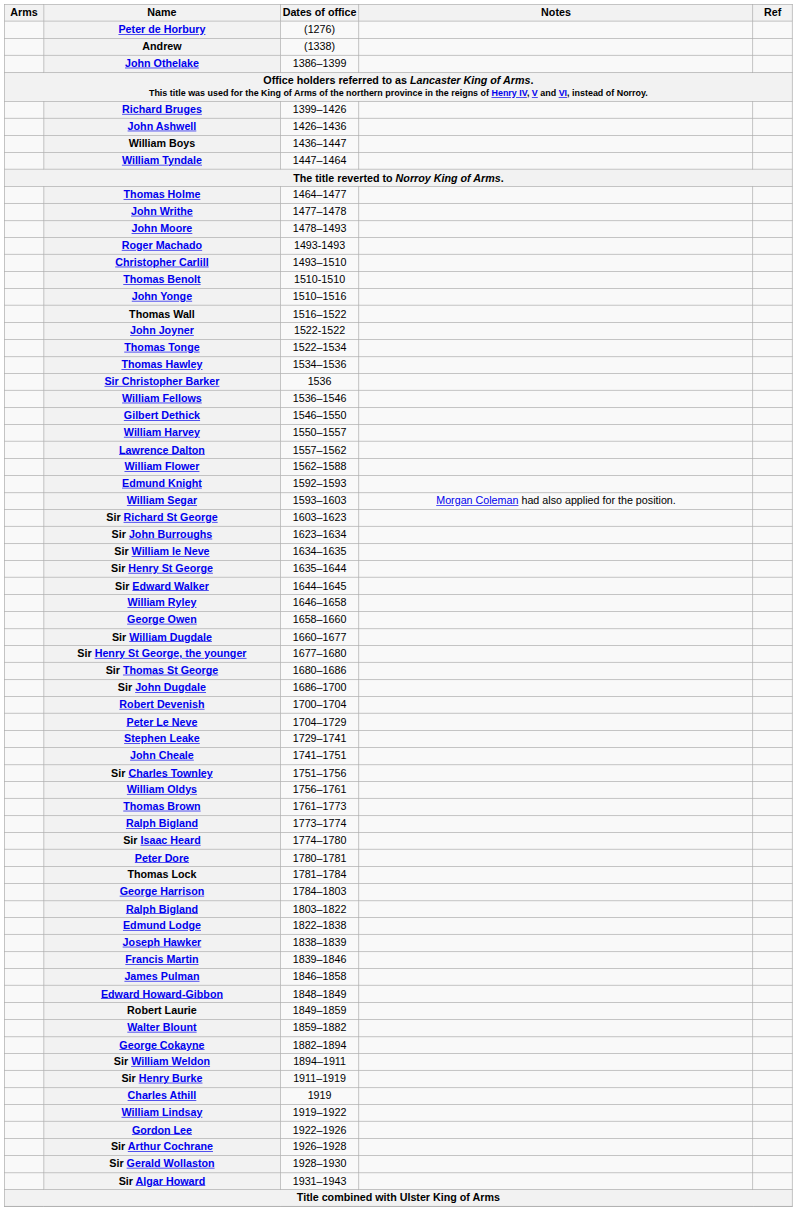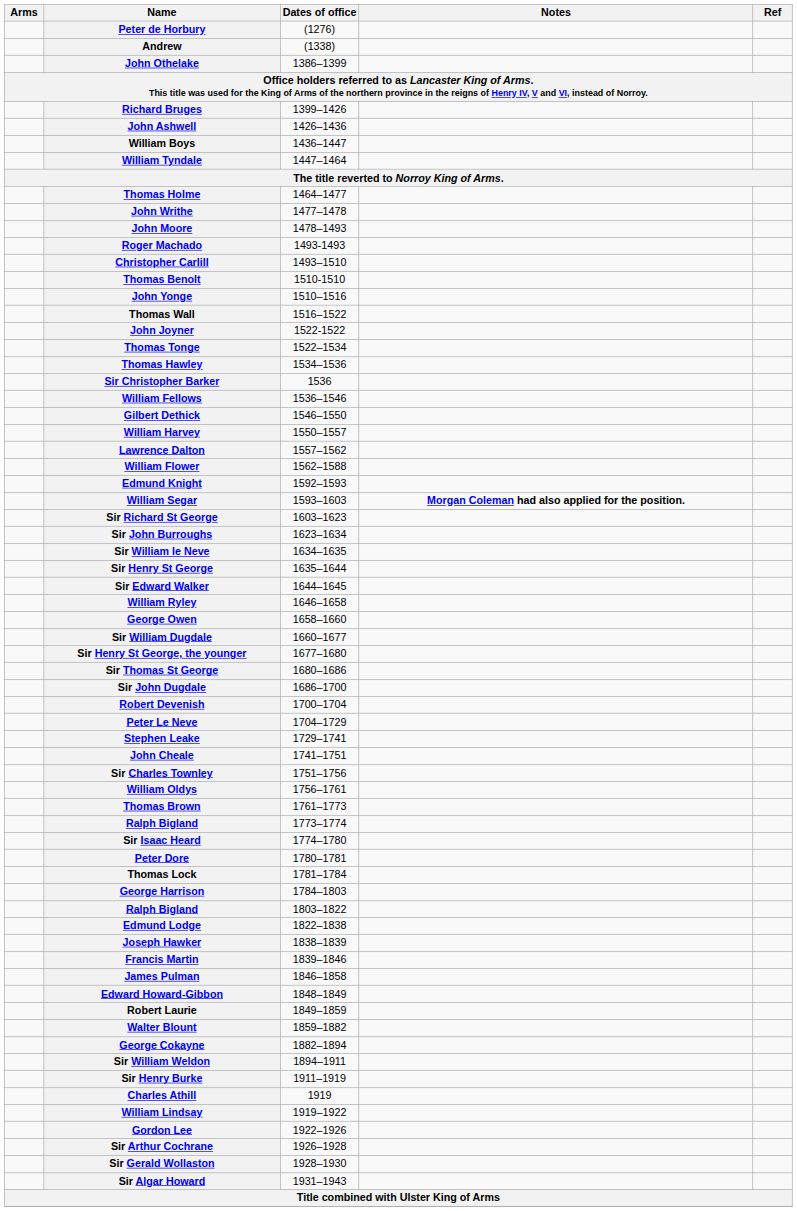(556, 501) normal -> (556, 501) bold
